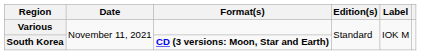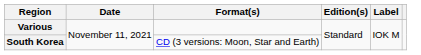(242, 42) bold -> (238, 42) normal
